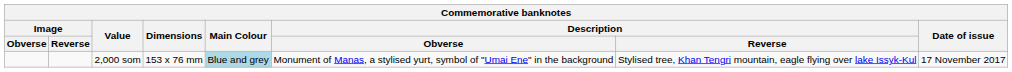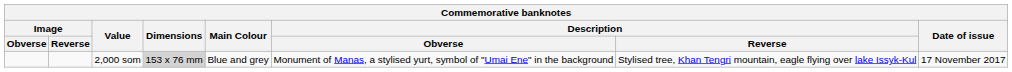(174, 60) no background -> (174, 60) lightgrey background
(238, 60) lightblue background -> (238, 60) no background
